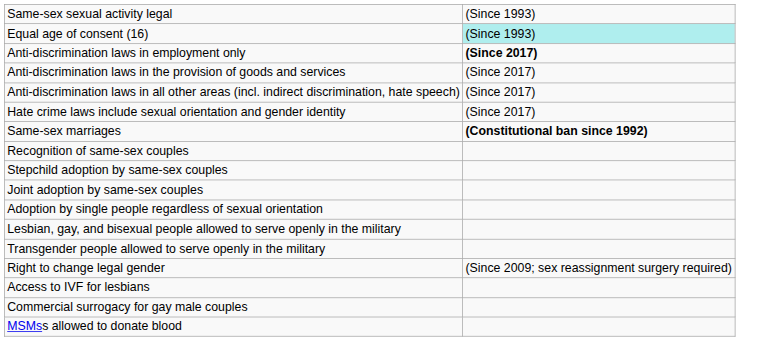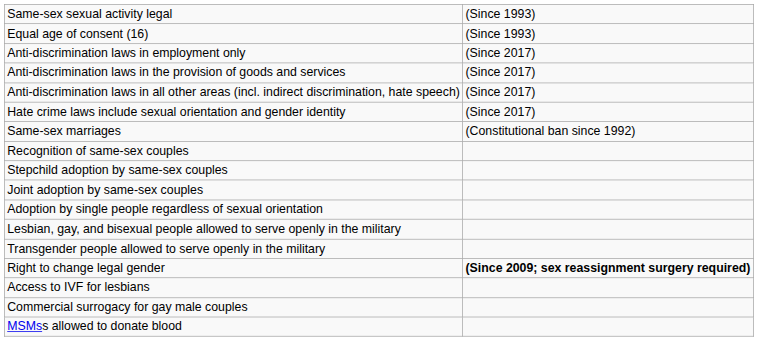(500, 33) paleturquoise background -> (500, 33) no background
(501, 53) bold -> (500, 53) normal
(557, 131) bold -> (550, 131) normal
(599, 268) normal -> (608, 268) bold
